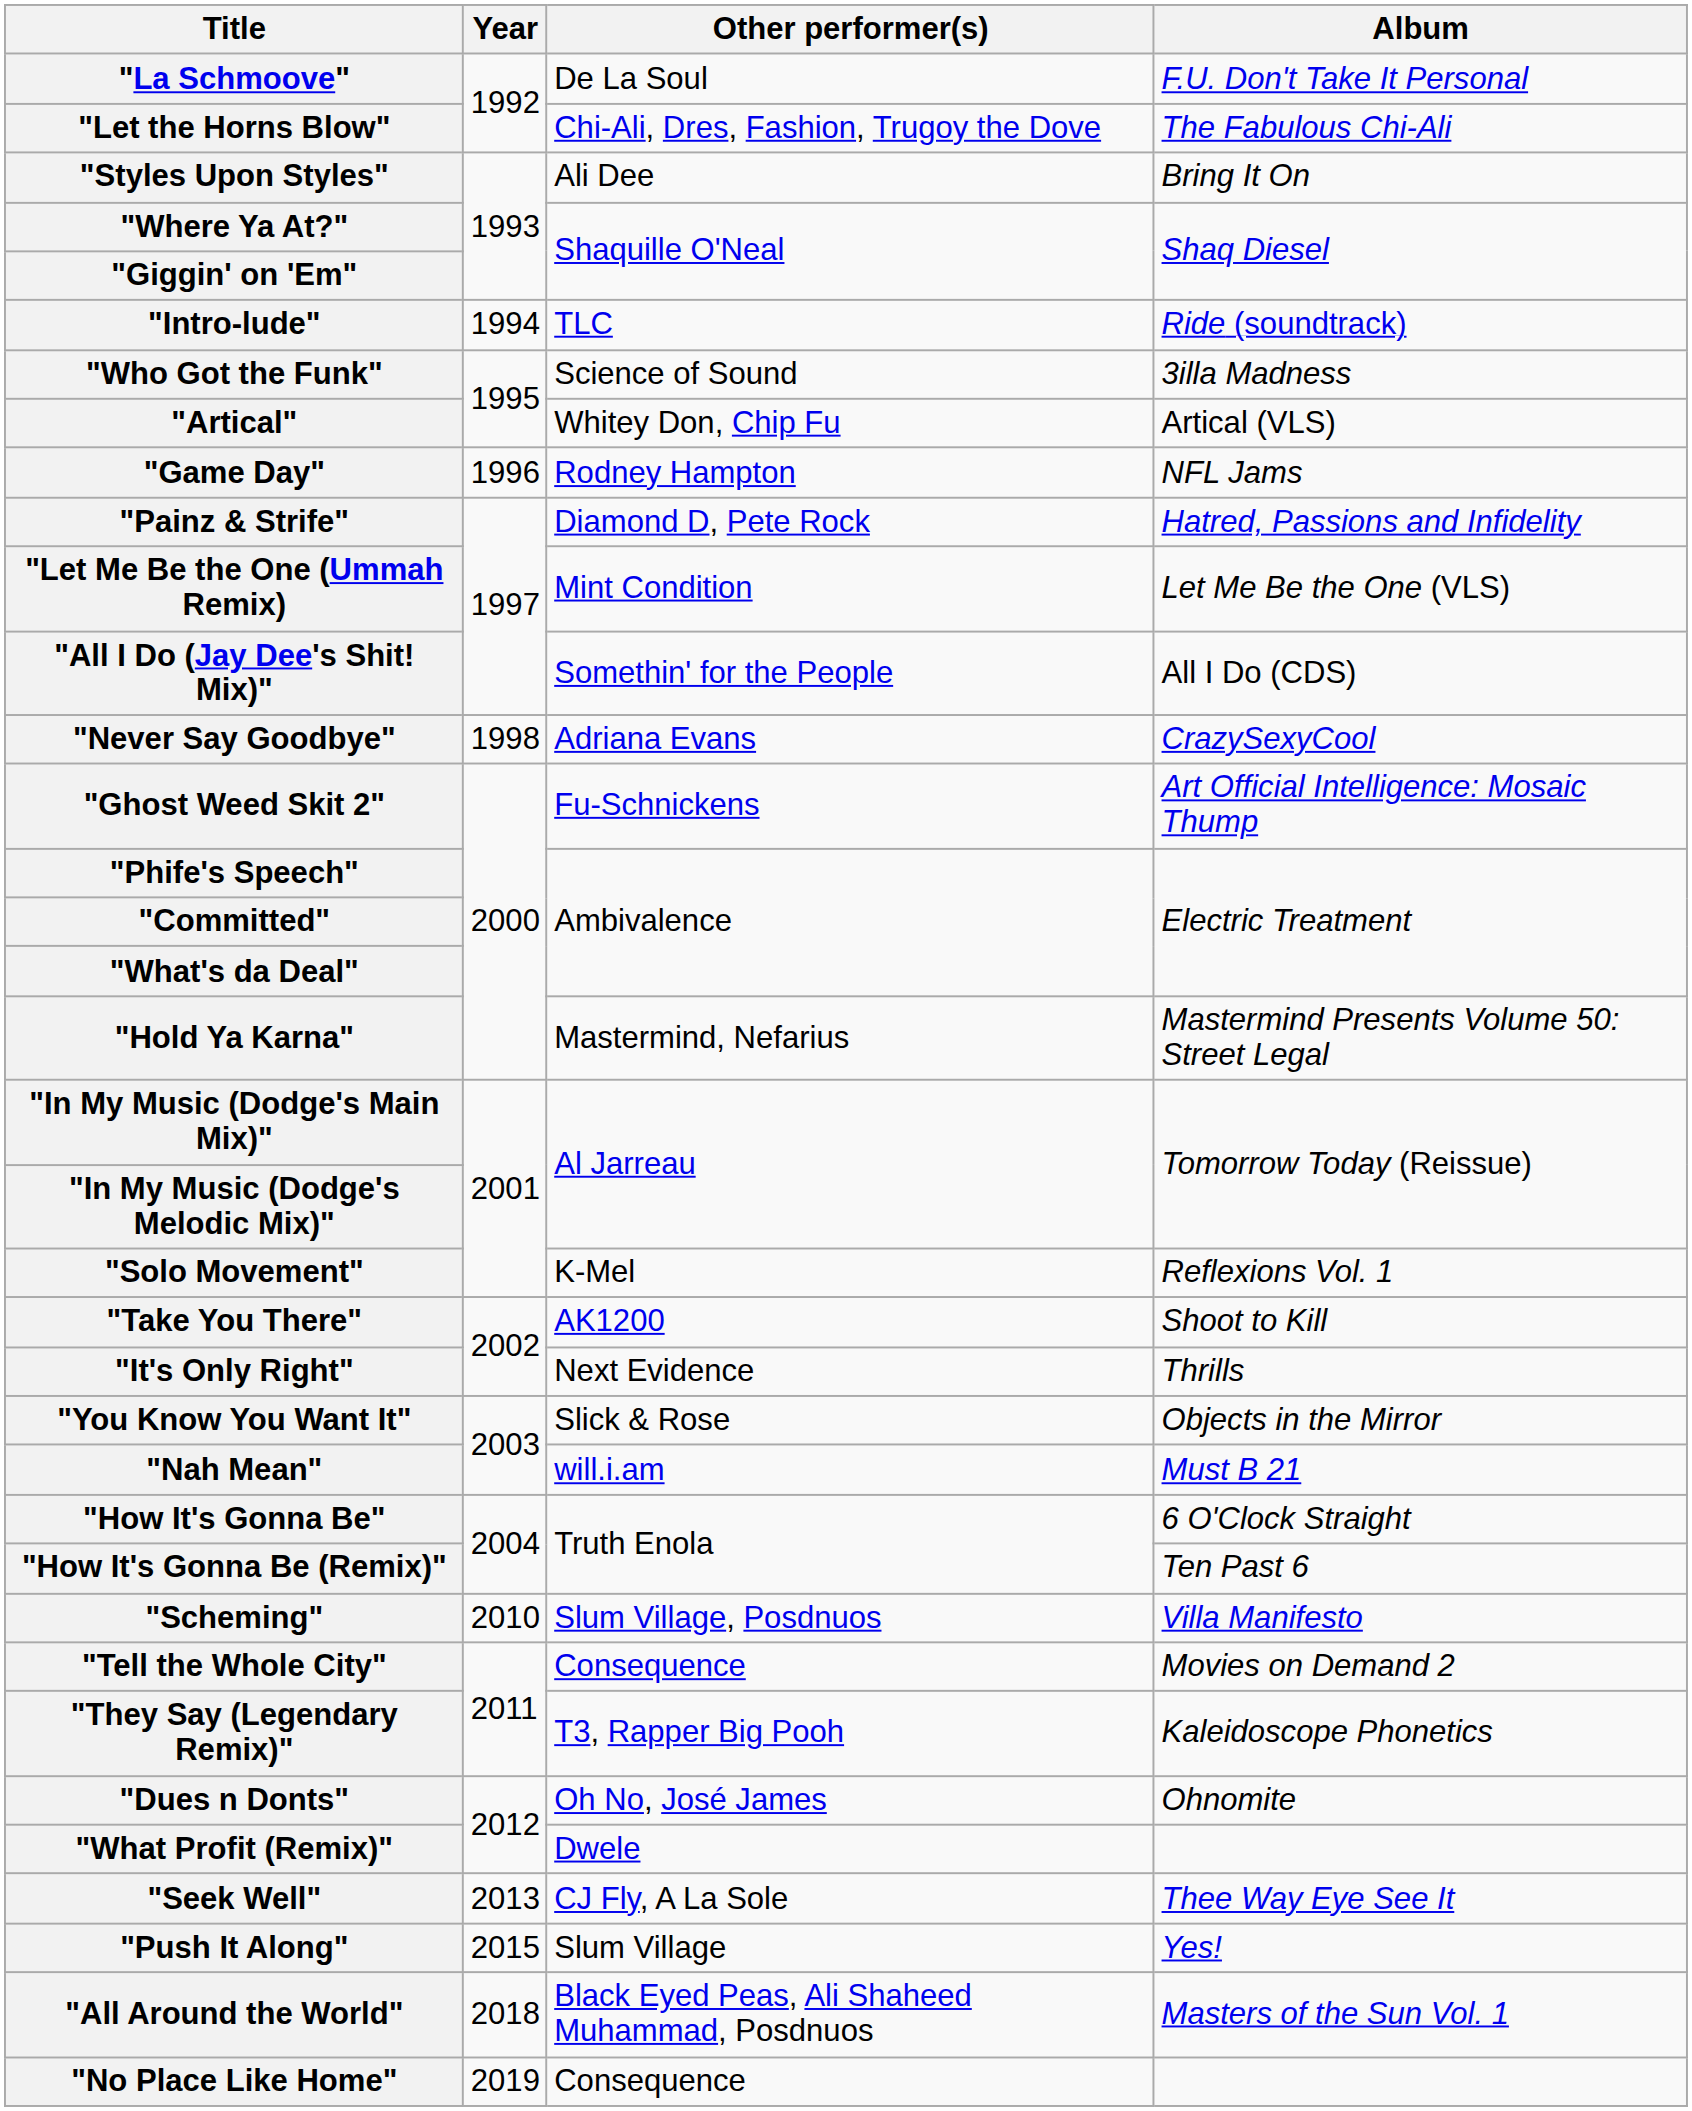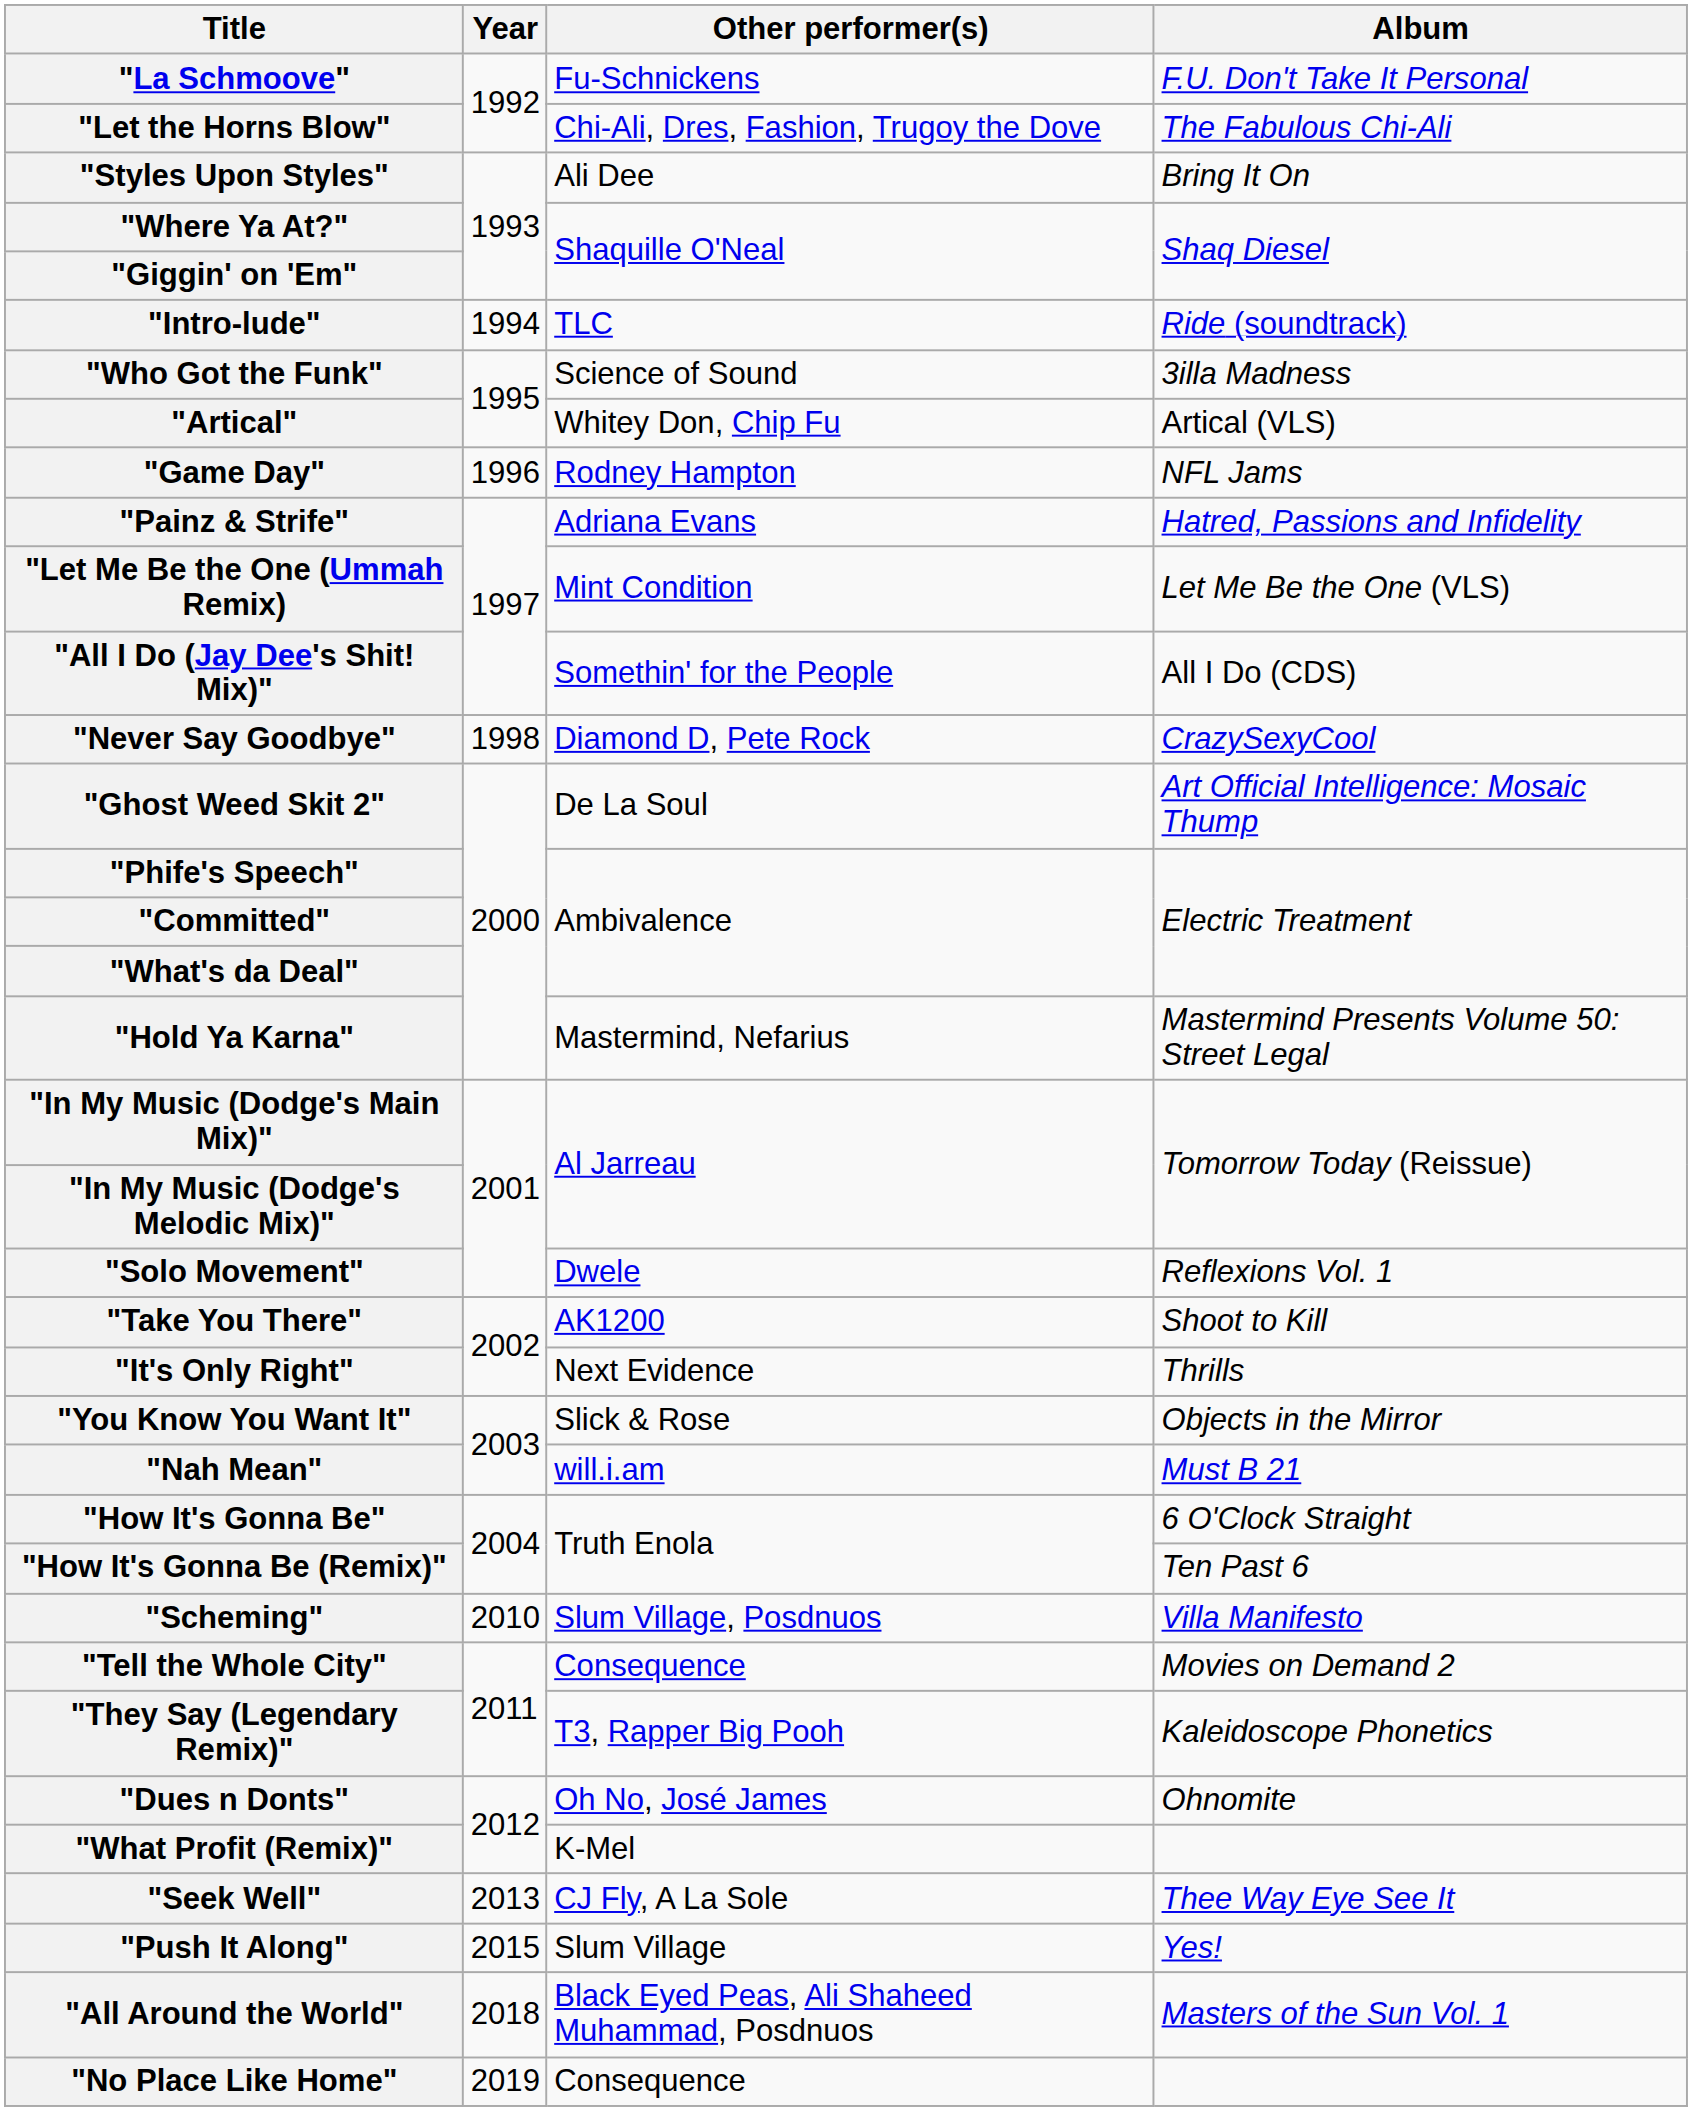(631, 78) De La Soul -> (657, 78) Fu-Schnickens
(712, 521) Diamond D, Pete Rock -> (655, 521) Adriana Evans
(655, 738) Adriana Evans -> (712, 738) Diamond D, Pete Rock
(657, 805) Fu-Schnickens -> (631, 805) De La Soul
(595, 1272) K-Mel -> (597, 1272) Dwele
(597, 1848) Dwele -> (595, 1848) K-Mel
